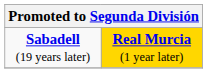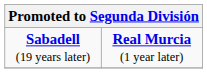(152, 47) gold background -> (152, 47) no background
